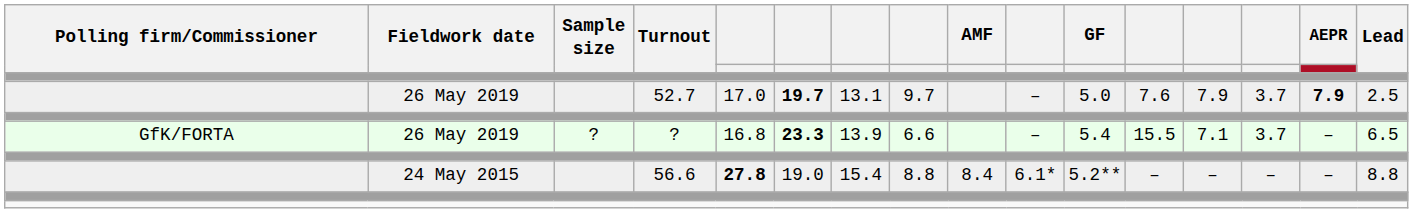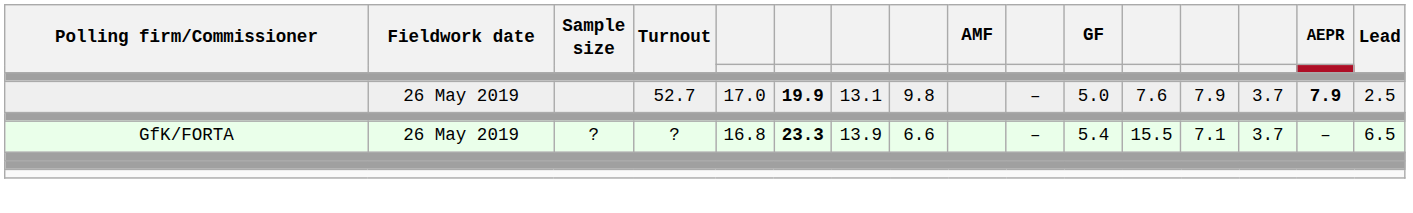(803, 97) 19.7 -> (803, 97) 19.9
(919, 97) 9.7 -> (919, 97) 9.8
- row: (461, 176)
